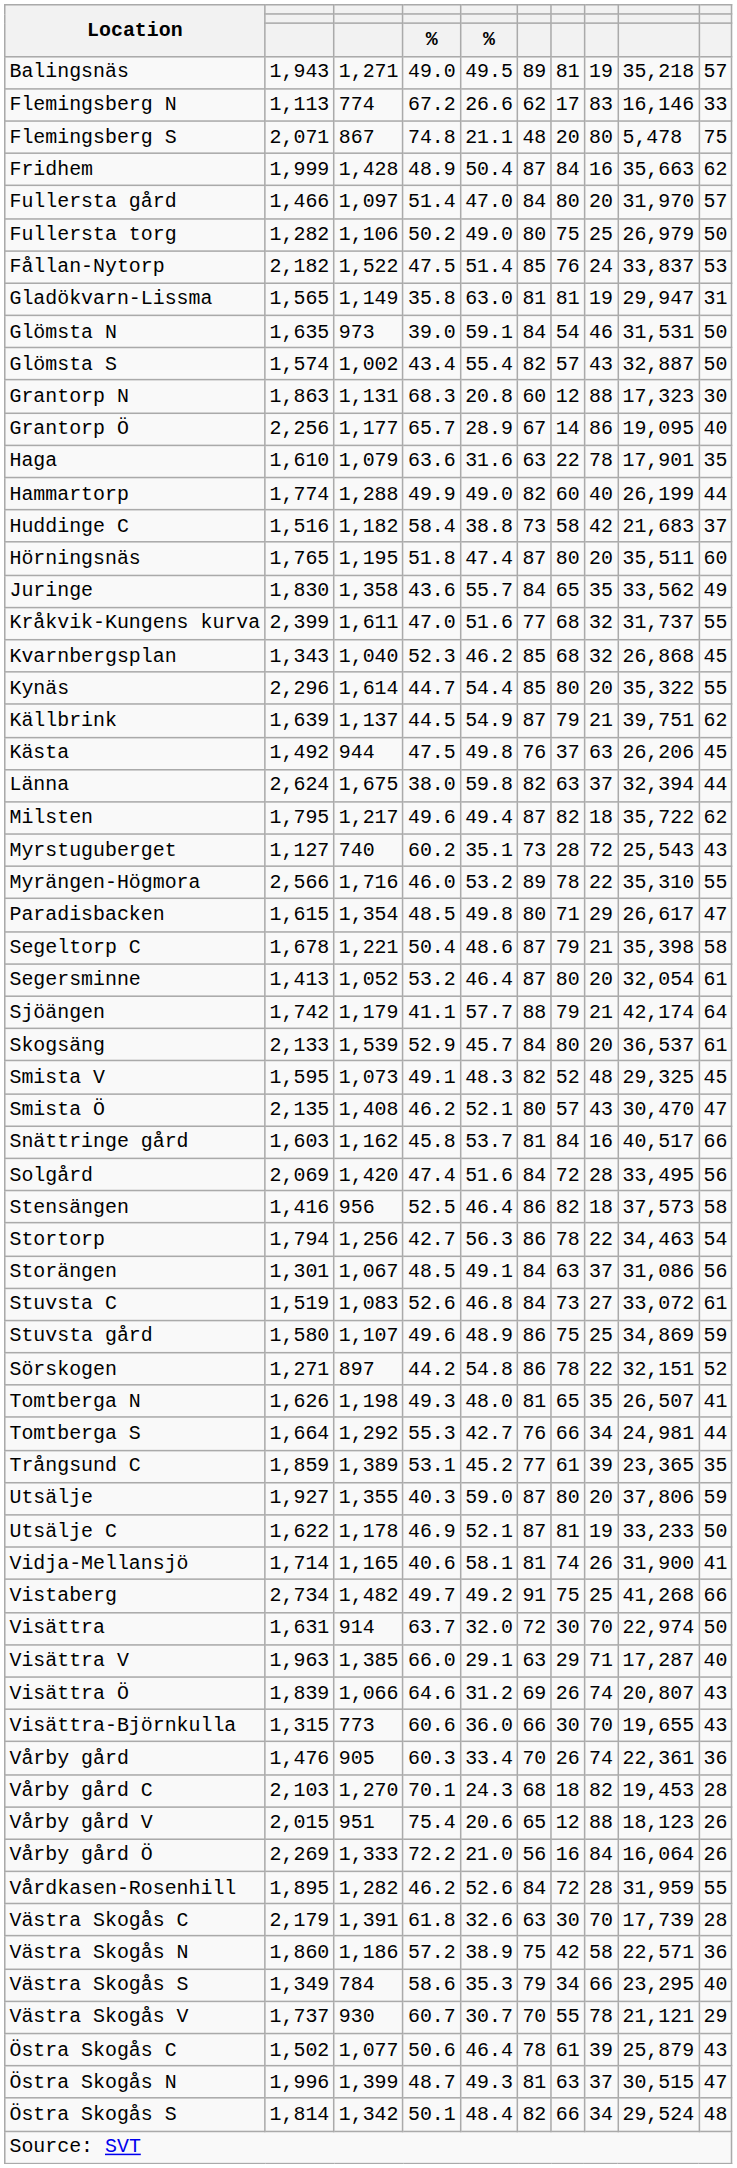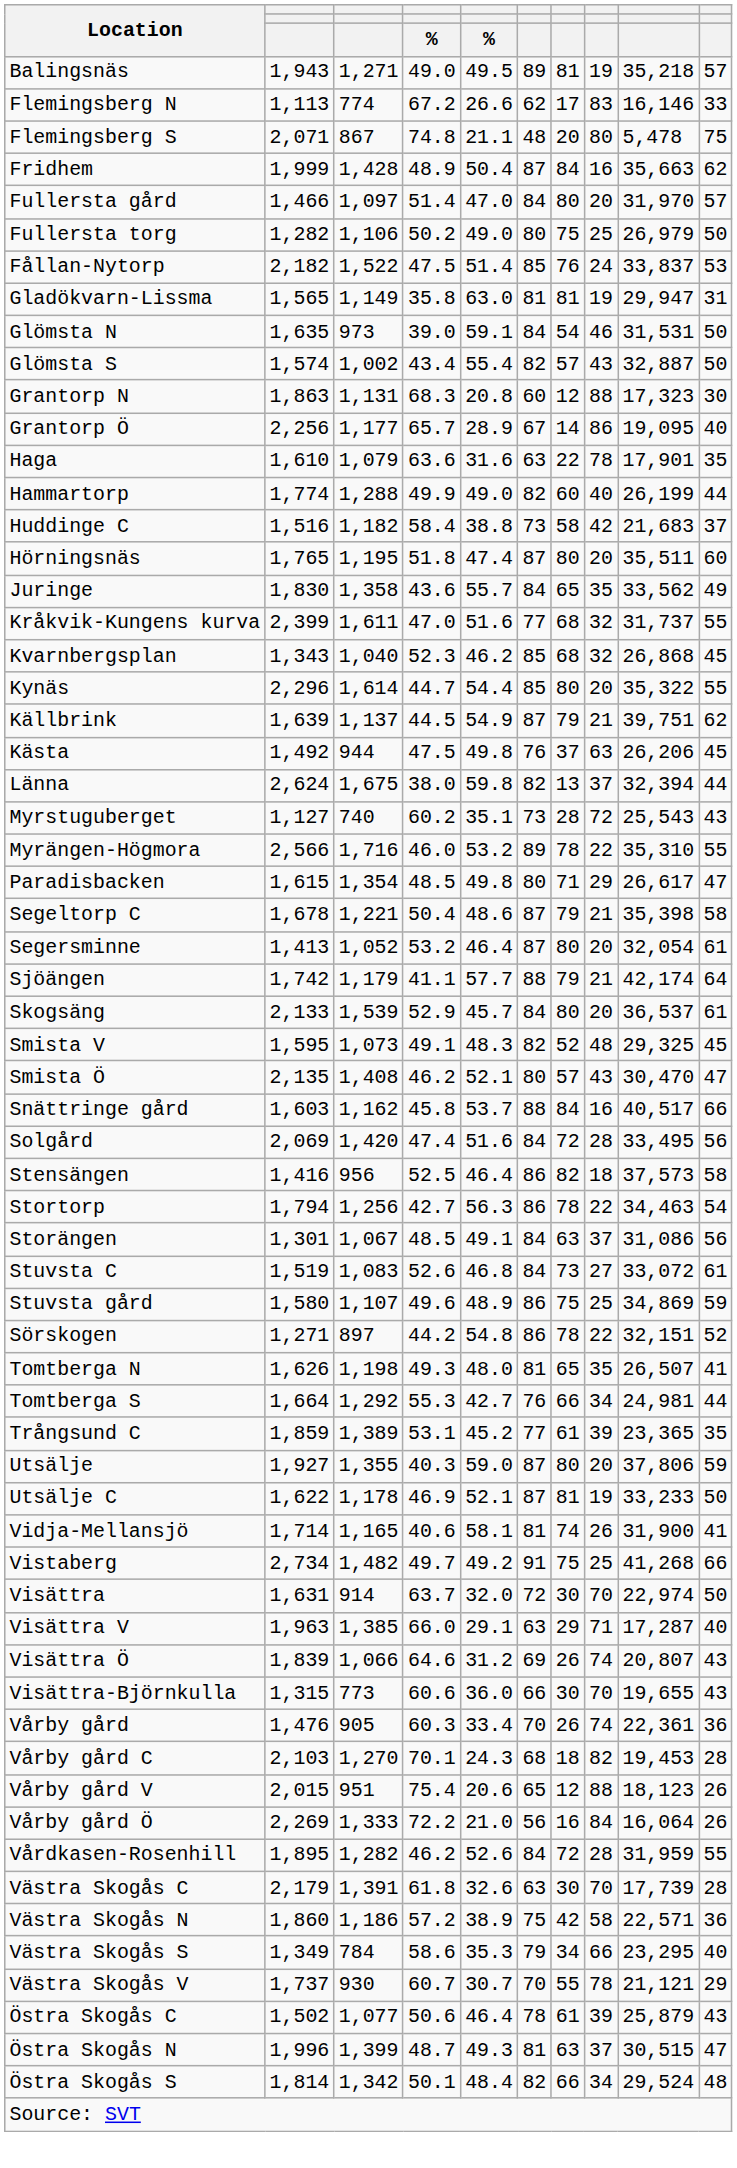(568, 785) 63 -> (568, 785) 13
- row: (51, 818)
(534, 1142) 81 -> (534, 1110) 88
